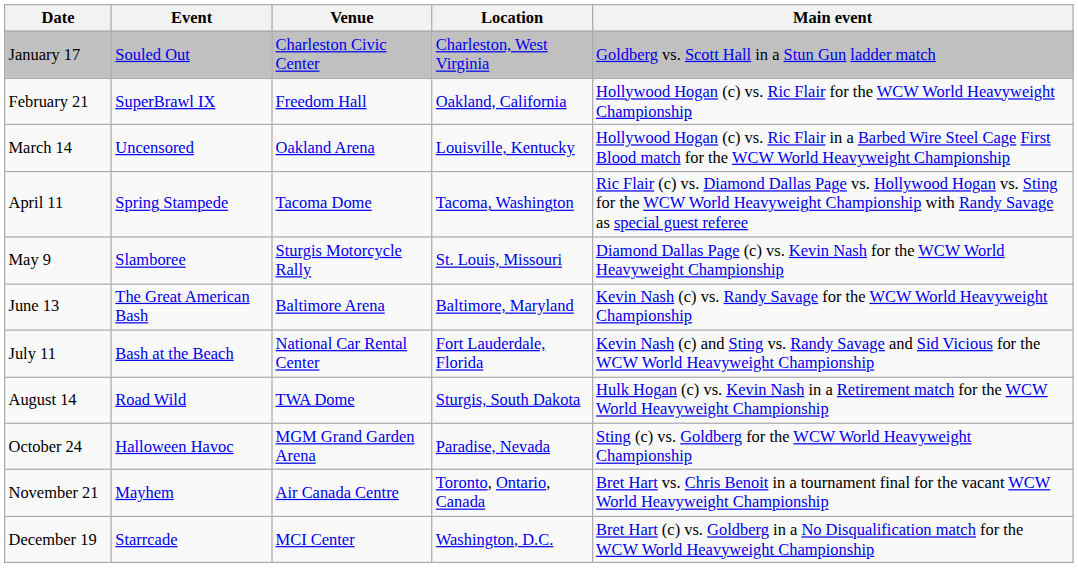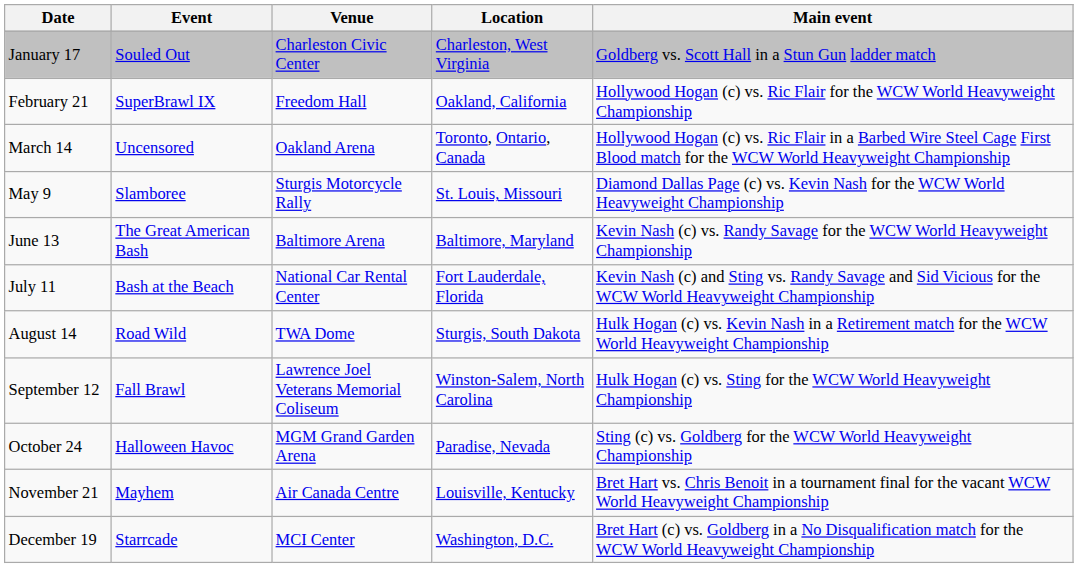(505, 147) Louisville, Kentucky -> (493, 147) Toronto, Ontario, Canada
- row: (36, 203)
+ row: (54, 389)
(493, 492) Toronto, Ontario, Canada -> (505, 492) Louisville, Kentucky
